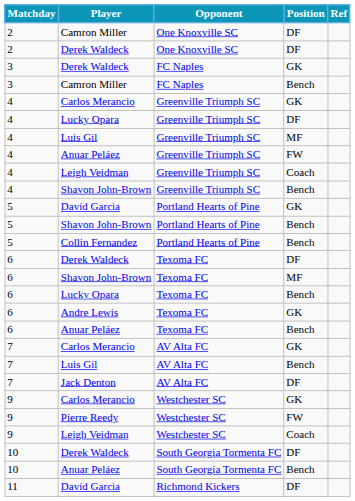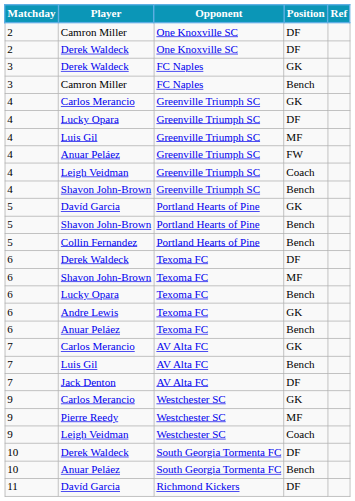(295, 417) FW -> (294, 417) MF
